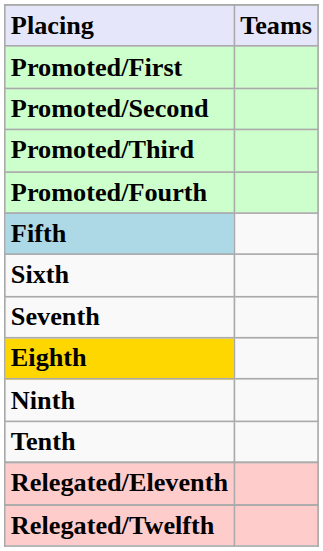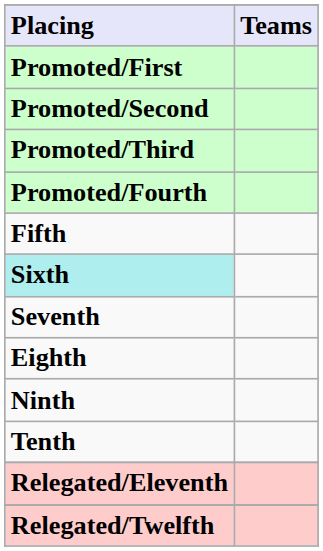(39, 233) lightblue background -> (39, 233) no background
(40, 274) no background -> (40, 274) paleturquoise background
(49, 358) gold background -> (49, 358) no background
